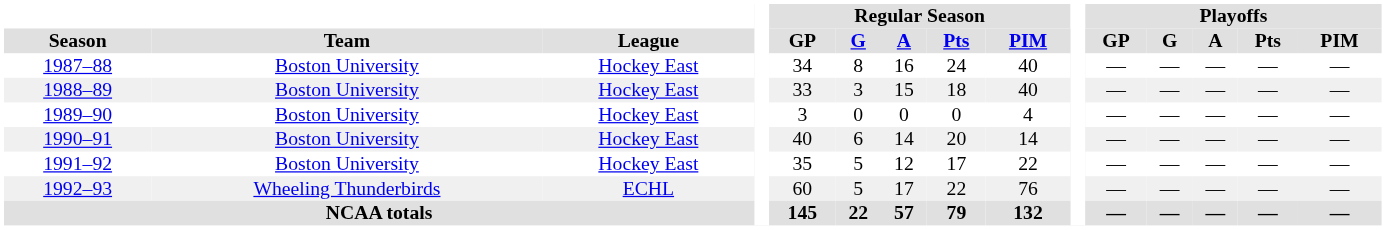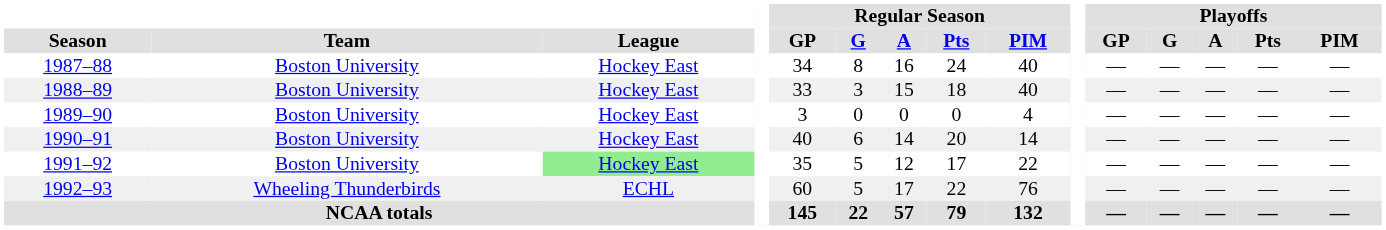(648, 163) no background -> (648, 163) lightgreen background
